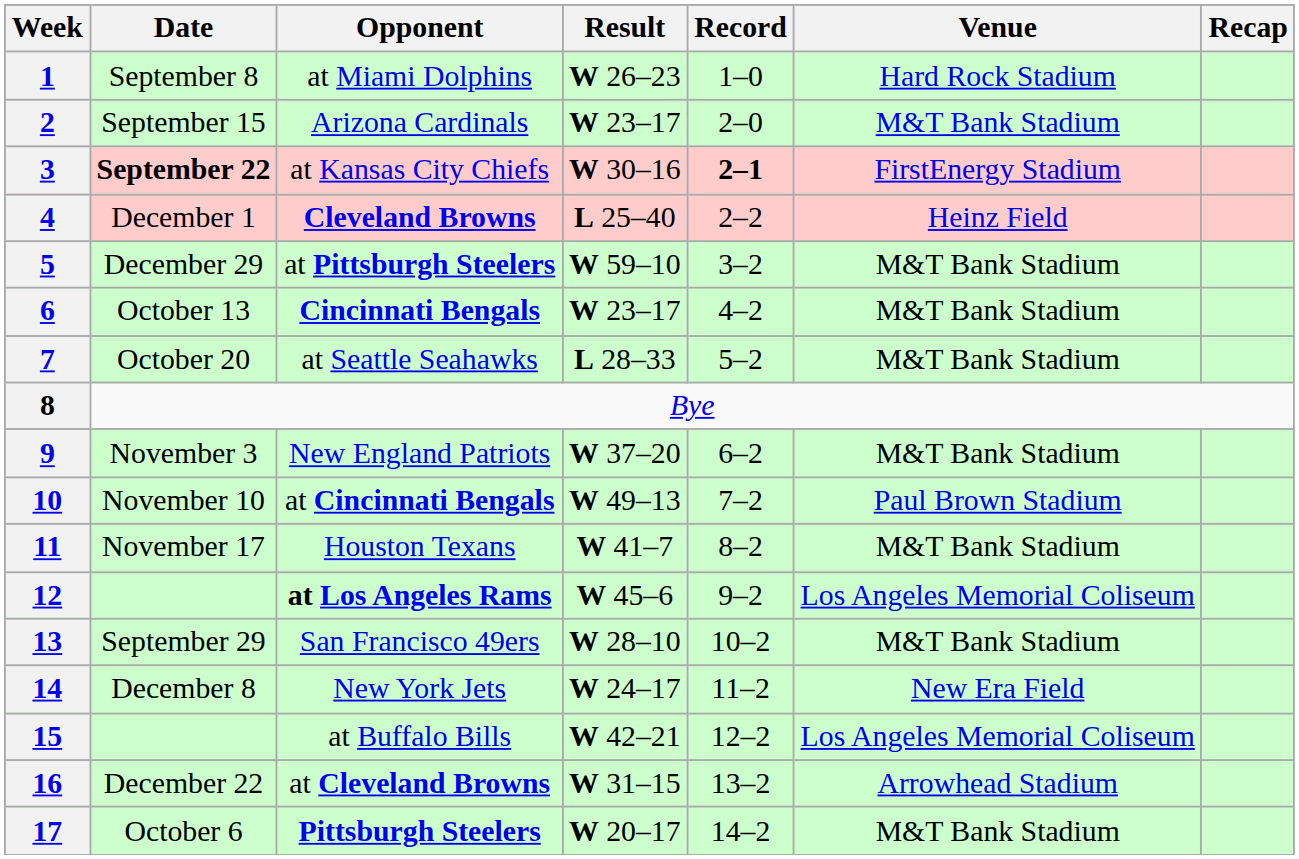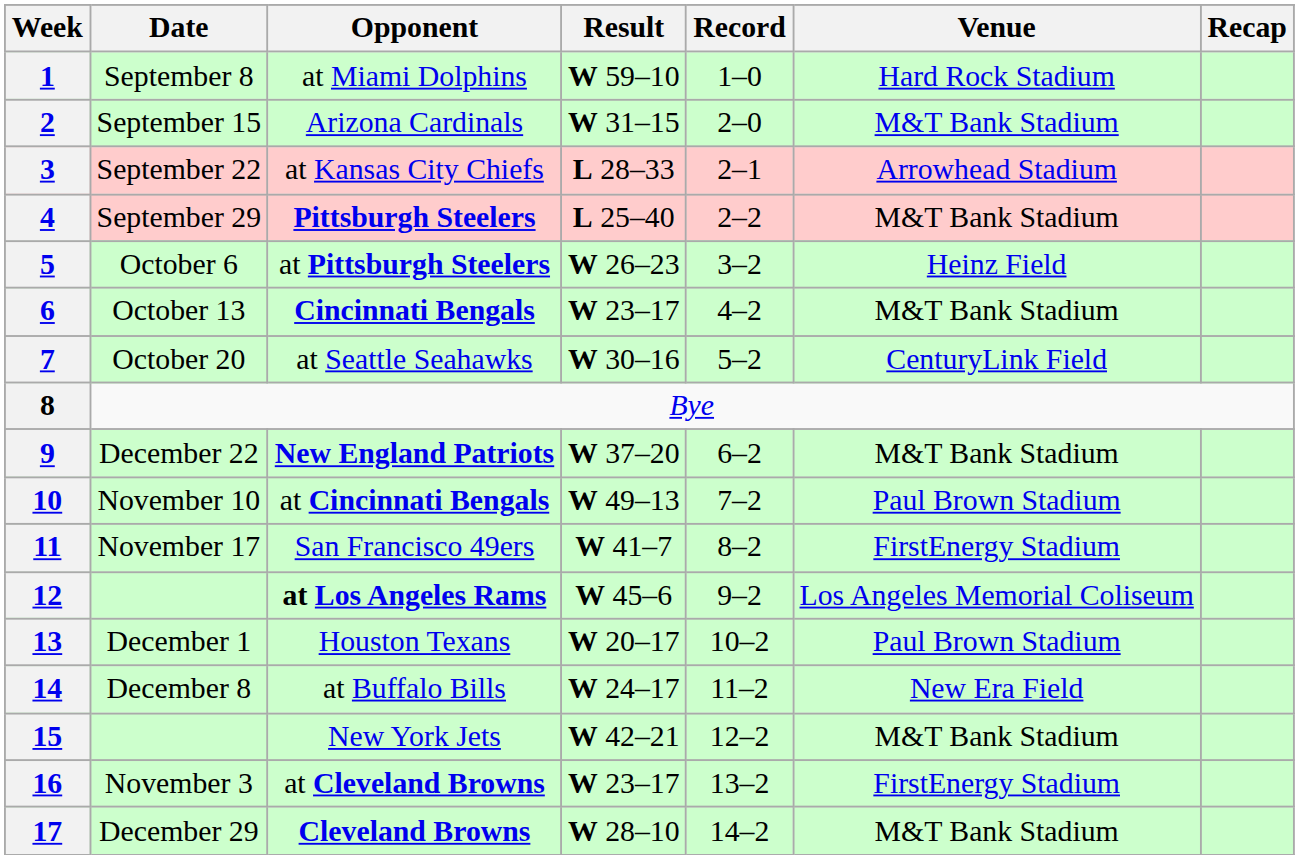(625, 75) W 26–23 -> (624, 75) W 59–10
(625, 122) W 23–17 -> (624, 122) W 31–15
(184, 169) bold -> (179, 169) normal
(625, 169) W 30–16 -> (624, 169) L 28–33
(741, 169) bold -> (740, 169) normal
(998, 169) FirstEnergy Stadium -> (997, 169) Arrowhead Stadium
(184, 216) December 1 -> (179, 216) September 29
(420, 216) Cleveland Browns -> (414, 216) Pittsburgh Steelers
(998, 216) Heinz Field -> (997, 216) M&T Bank Stadium
(184, 264) December 29 -> (179, 264) October 6
(625, 264) W 59–10 -> (624, 264) W 26–23
(998, 264) M&T Bank Stadium -> (997, 264) Heinz Field
(625, 358) L 28–33 -> (624, 358) W 30–16
(998, 358) M&T Bank Stadium -> (997, 358) CenturyLink Field
(184, 452) November 3 -> (179, 452) December 22
(420, 452) normal -> (414, 452) bold
(420, 547) Houston Texans -> (414, 547) San Francisco 49ers
(998, 547) M&T Bank Stadium -> (997, 547) FirstEnergy Stadium
(184, 641) September 29 -> (179, 641) December 1
(420, 641) San Francisco 49ers -> (414, 641) Houston Texans
(625, 641) W 28–10 -> (624, 641) W 20–17
(998, 641) M&T Bank Stadium -> (997, 641) Paul Brown Stadium
(420, 688) New York Jets -> (414, 688) at Buffalo Bills
(420, 736) at Buffalo Bills -> (414, 736) New York Jets
(998, 736) Los Angeles Memorial Coliseum -> (997, 736) M&T Bank Stadium
(184, 783) December 22 -> (179, 783) November 3
(625, 783) W 31–15 -> (624, 783) W 23–17
(998, 783) Arrowhead Stadium -> (997, 783) FirstEnergy Stadium
(184, 830) October 6 -> (179, 830) December 29
(420, 830) Pittsburgh Steelers -> (414, 830) Cleveland Browns
(625, 830) W 20–17 -> (624, 830) W 28–10
